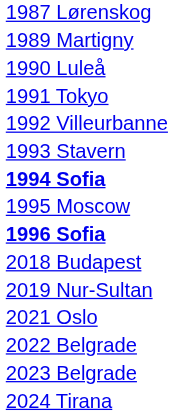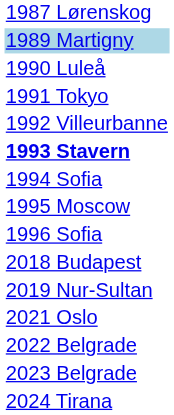(70, 40) no background -> (70, 40) lightblue background
(66, 151) normal -> (68, 151) bold
(56, 179) bold -> (54, 179) normal
(56, 234) bold -> (54, 234) normal
